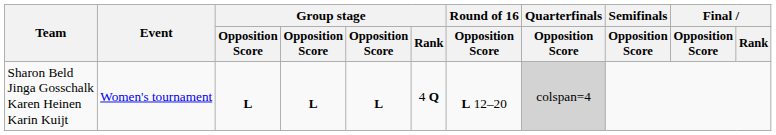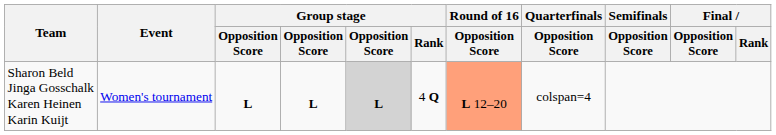(379, 104) no background -> (379, 104) lightgrey background
(484, 104) no background -> (484, 104) lightsalmon background
(564, 96) lightgrey background -> (564, 96) no background
